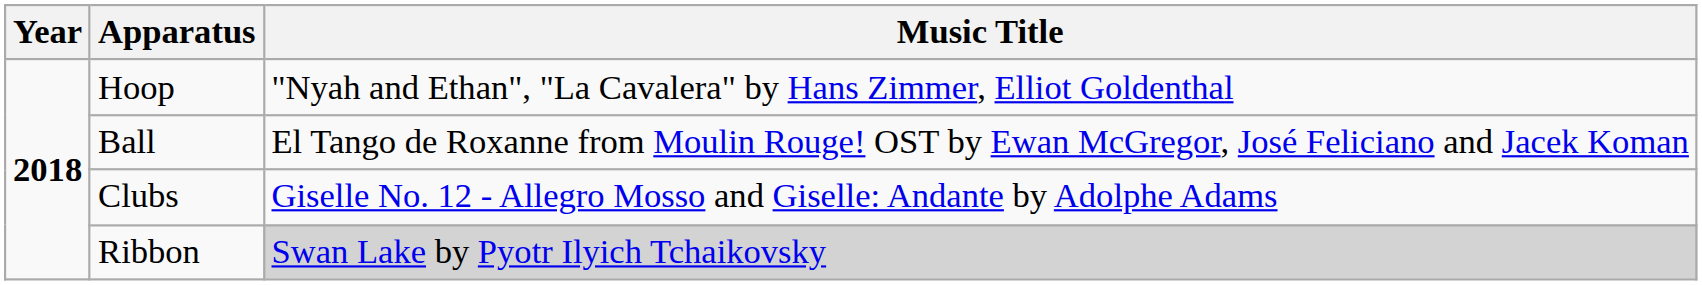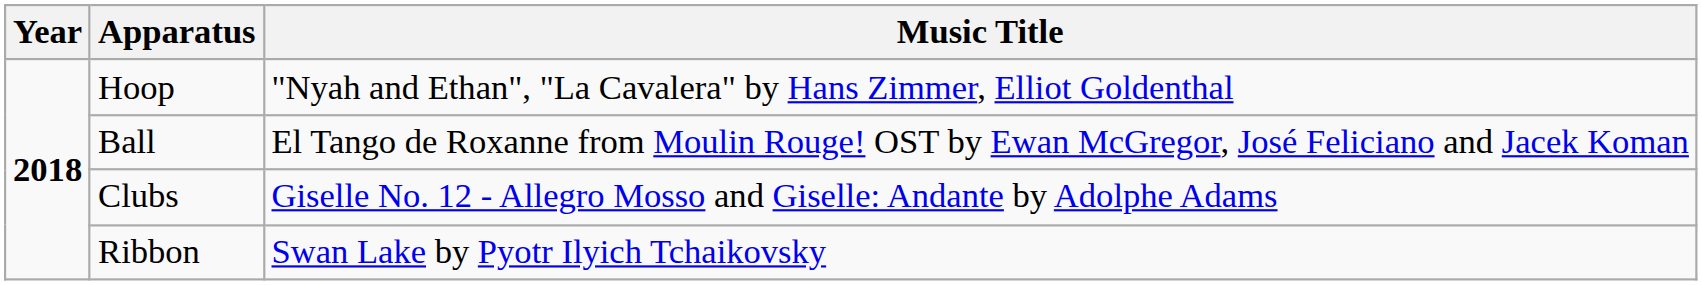(549, 251) lightgrey background -> (549, 251) no background
